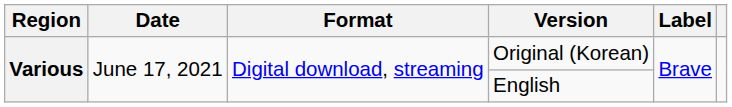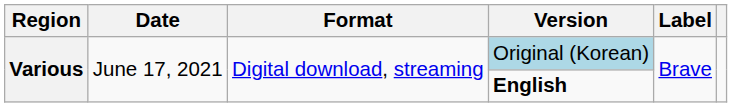(571, 53) no background -> (571, 53) lightblue background
(527, 85) normal -> (530, 85) bold
